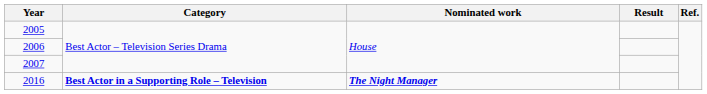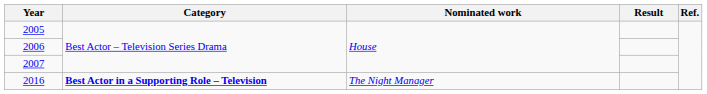(393, 81) bold -> (391, 81) normal
